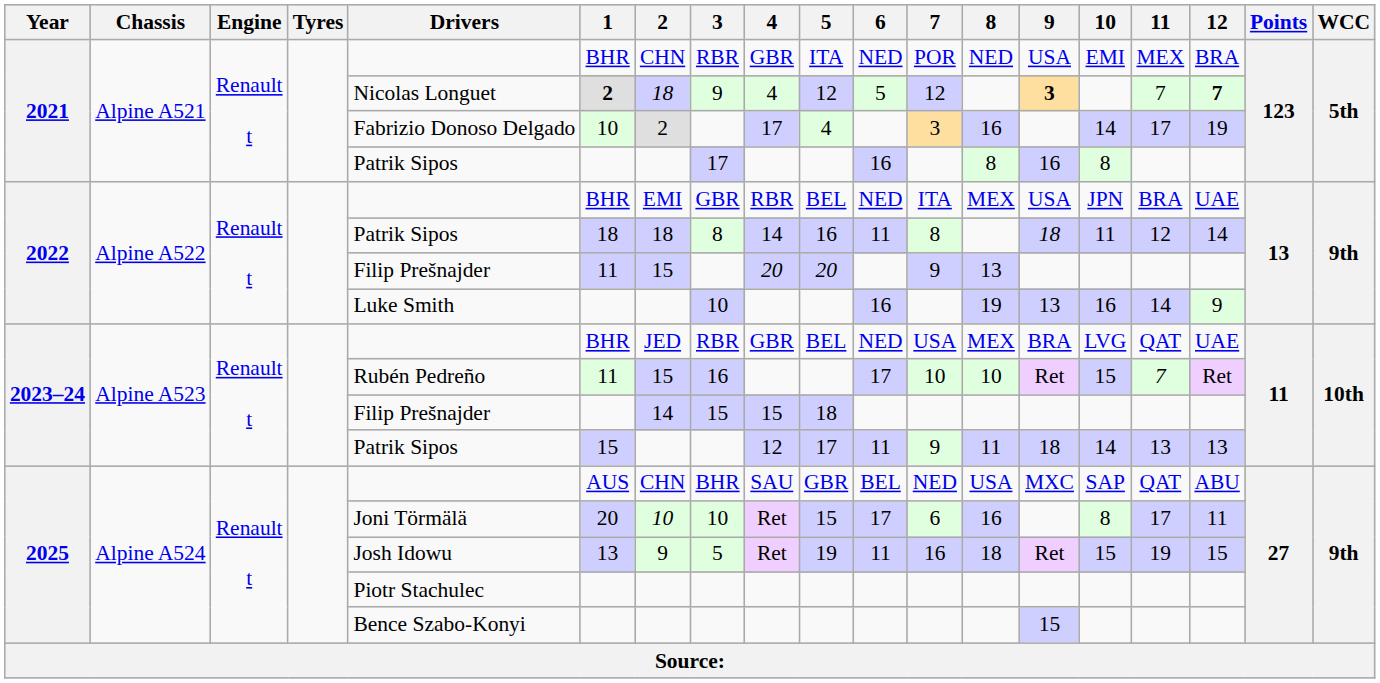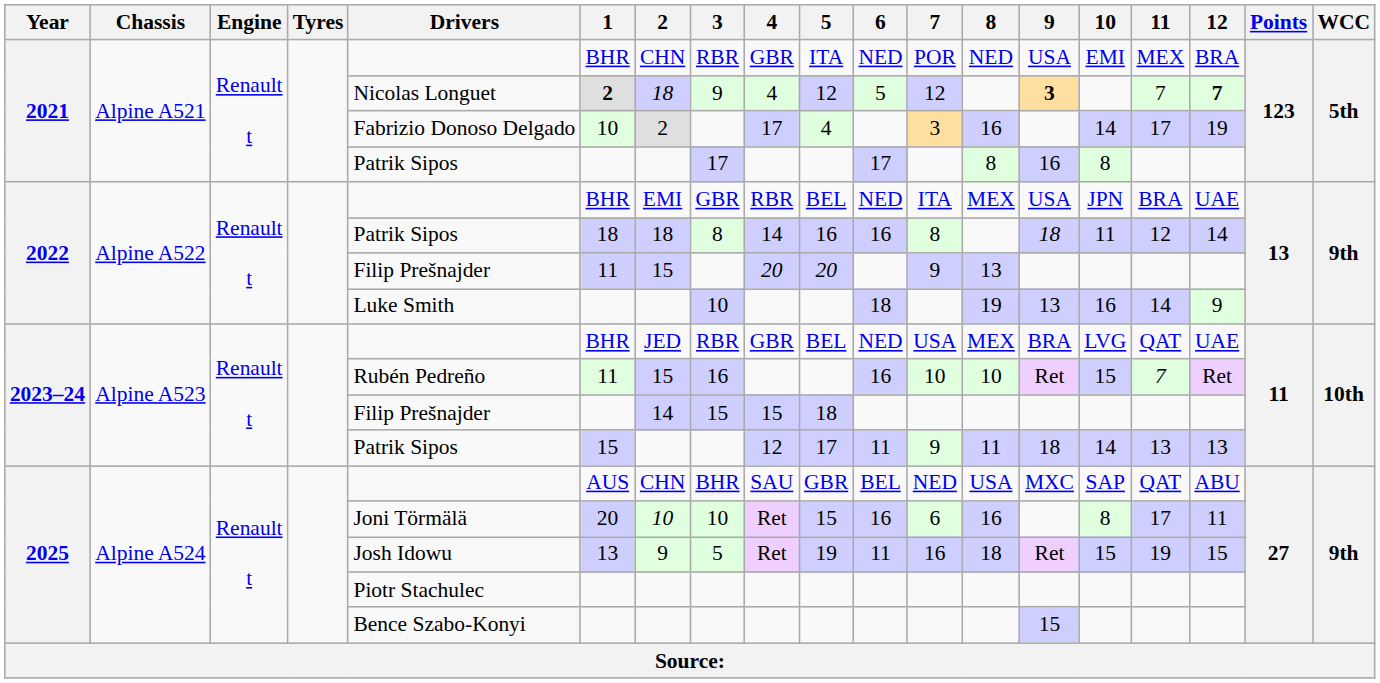(880, 163) 16 -> (880, 163) 17
(880, 234) 11 -> (880, 234) 16
(880, 305) 16 -> (880, 305) 18
(880, 376) 17 -> (880, 376) 16
(880, 518) 17 -> (880, 518) 16
